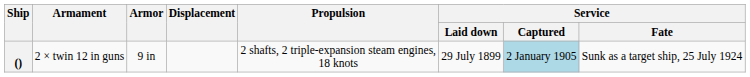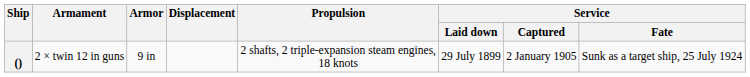(541, 56) lightblue background -> (541, 56) no background
